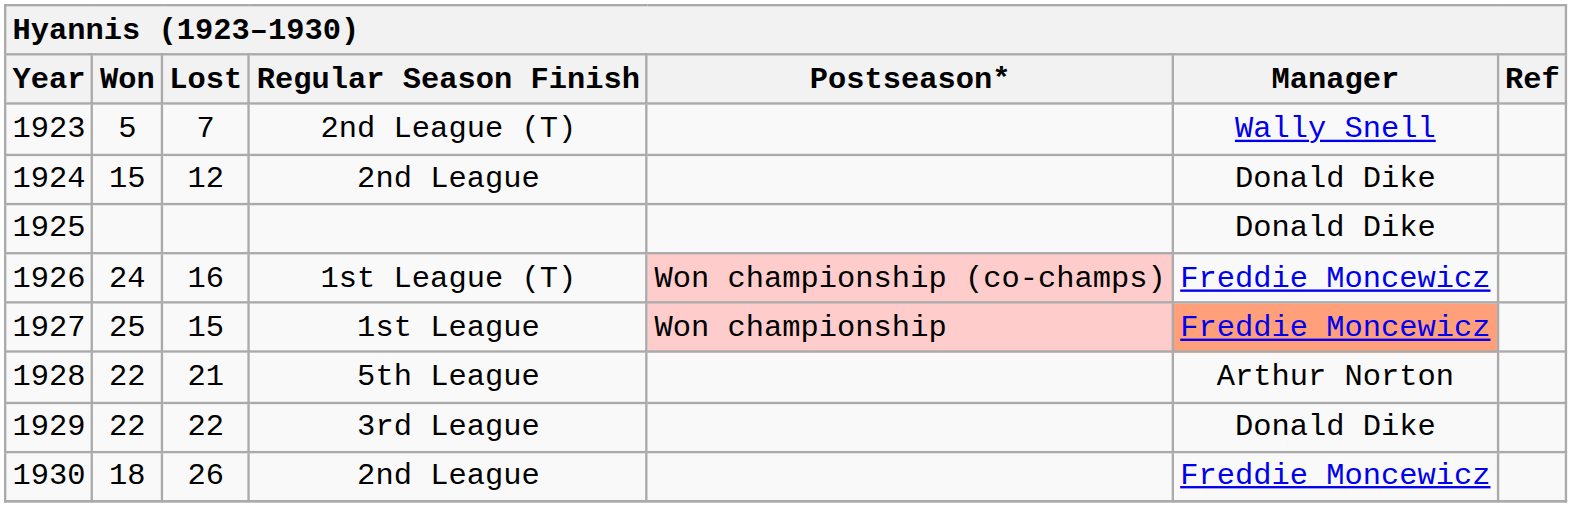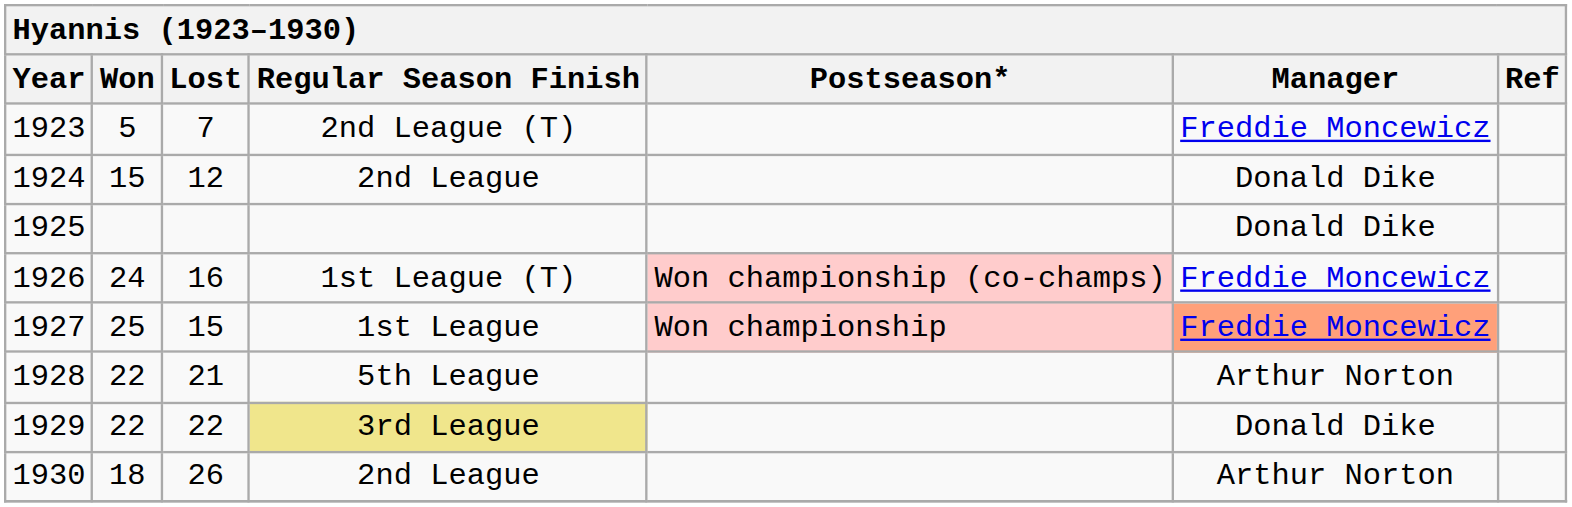(1335, 129) Wally Snell -> (1335, 129) Freddie Moncewicz
(448, 427) no background -> (448, 427) khaki background
(1335, 476) Freddie Moncewicz -> (1335, 476) Arthur Norton
